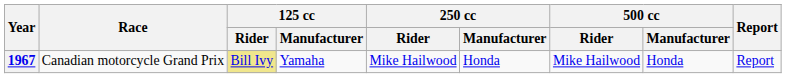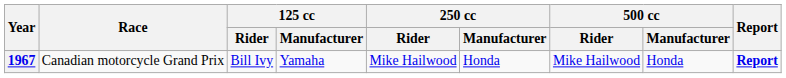(252, 61) khaki background -> (252, 61) no background
(755, 61) normal -> (757, 61) bold
